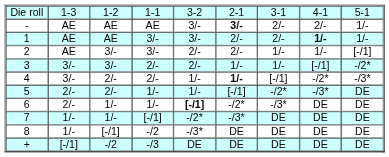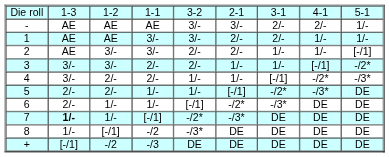(237, 25) bold -> (237, 25) normal
(320, 39) bold -> (320, 39) normal
(237, 78) bold -> (237, 78) normal
(195, 105) bold -> (195, 105) normal
(69, 118) normal -> (69, 118) bold
